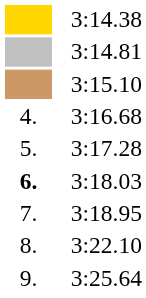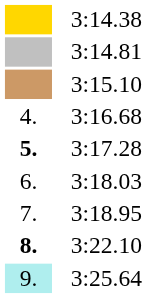(28, 148) normal -> (28, 148) bold
(28, 181) bold -> (28, 181) normal
(28, 245) normal -> (28, 245) bold
(28, 278) no background -> (28, 278) paleturquoise background
